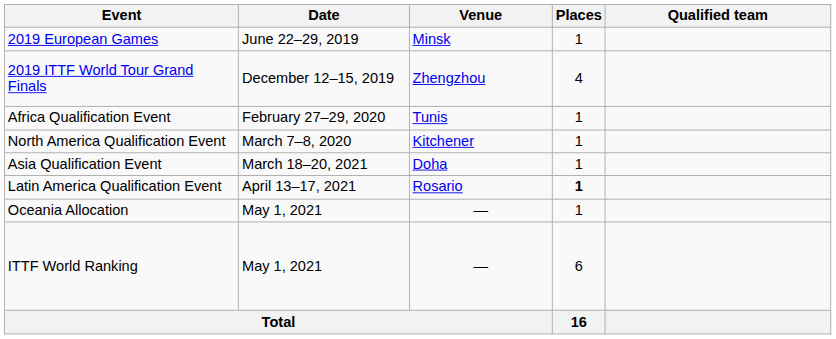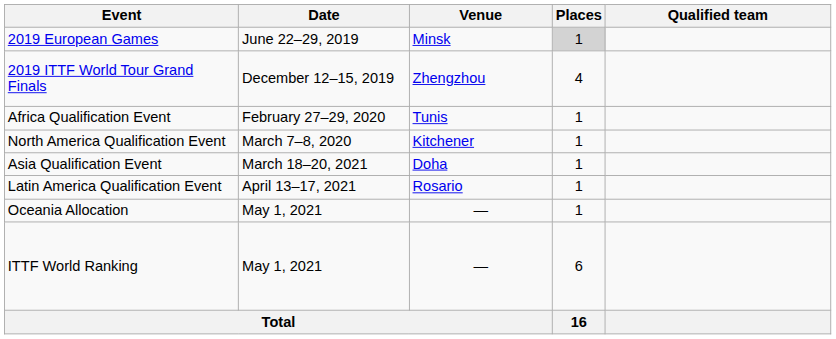(579, 39) no background -> (579, 39) lightgrey background
(579, 187) bold -> (579, 187) normal
